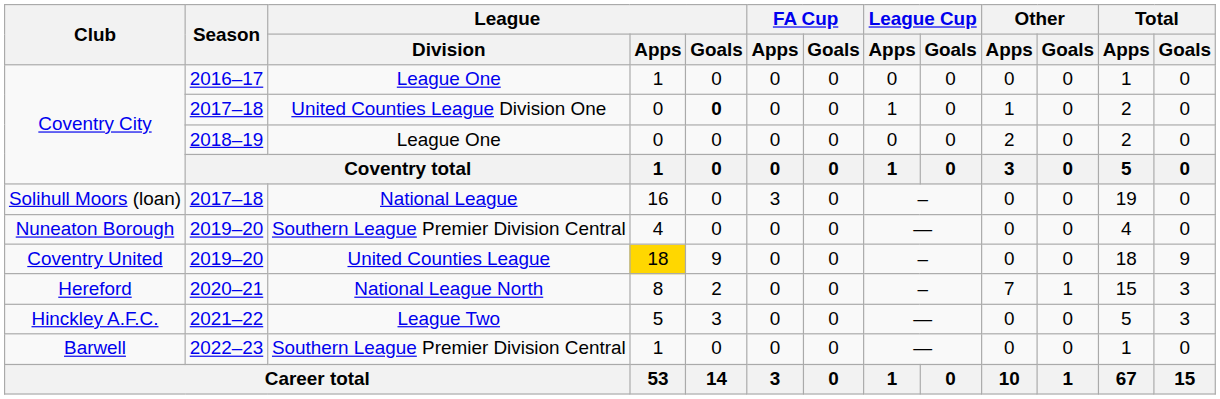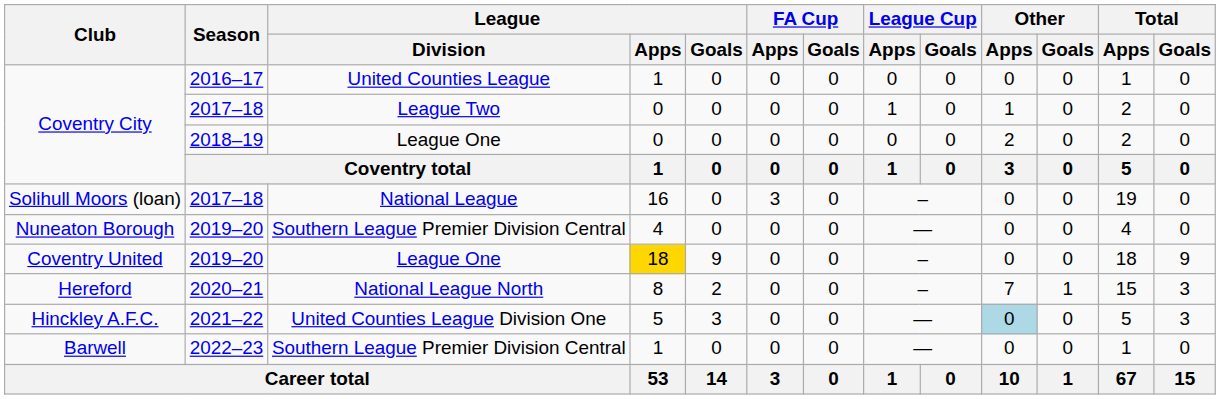(449, 79) League One -> (449, 79) United Counties League
(449, 109) United Counties League Division One -> (449, 109) League Two
(716, 109) bold -> (716, 109) normal
(449, 259) United Counties League -> (449, 259) League One
(449, 318) League Two -> (449, 318) United Counties League Division One
(1009, 318) no background -> (1009, 318) lightblue background
